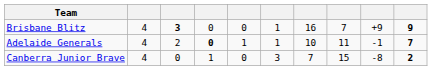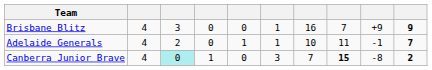(177, 27) bold -> (177, 27) normal
(211, 42) bold -> (211, 42) normal
(177, 58) no background -> (177, 58) paleturquoise background
(344, 58) normal -> (344, 58) bold
